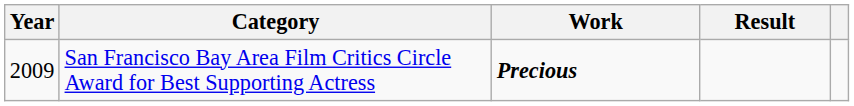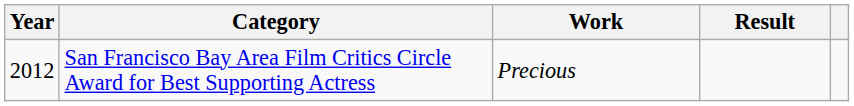(32, 69) 2009 -> (32, 69) 2012
(537, 69) bold -> (537, 69) normal
